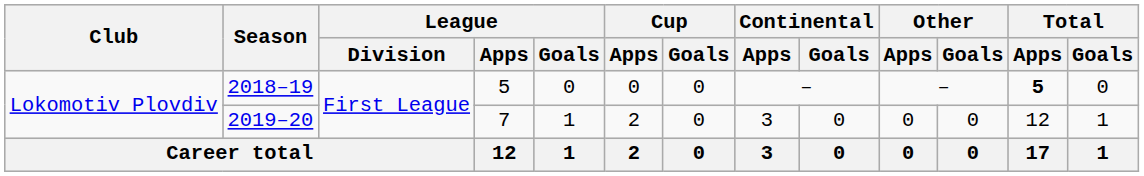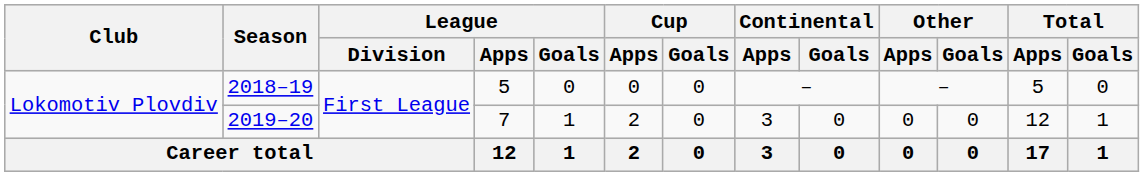(1038, 88) bold -> (1038, 88) normal
